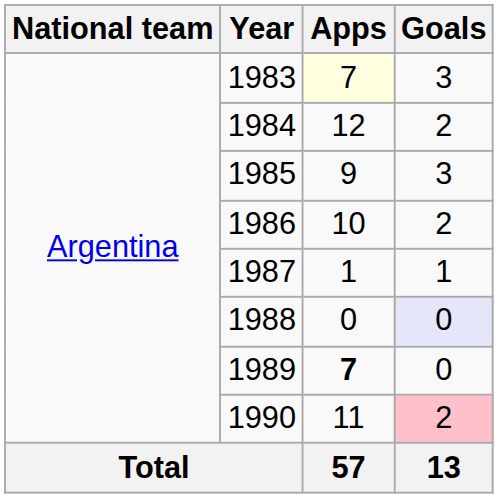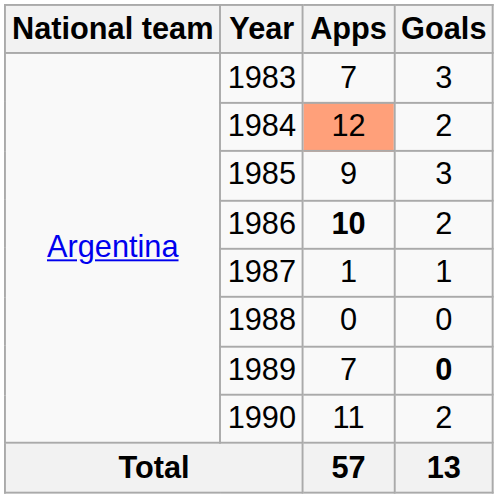(349, 77) lightyellow background -> (349, 77) no background
(349, 126) no background -> (349, 126) lightsalmon background
(349, 223) normal -> (349, 223) bold
(444, 321) lavender background -> (444, 321) no background
(349, 369) bold -> (349, 369) normal
(444, 369) normal -> (444, 369) bold
(444, 418) pink background -> (444, 418) no background
